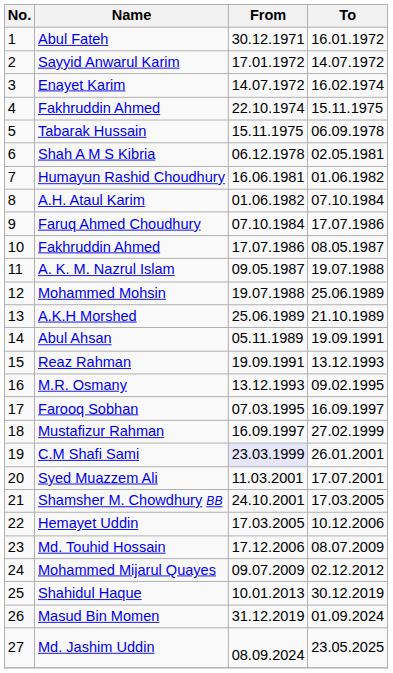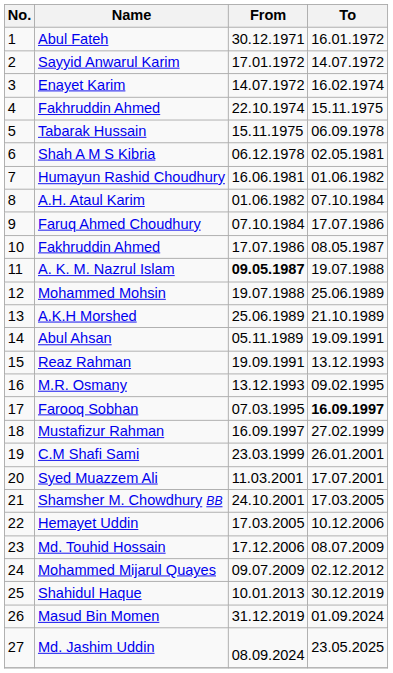(268, 270) normal -> (268, 270) bold
(348, 408) normal -> (348, 408) bold
(268, 454) lavender background -> (268, 454) no background
